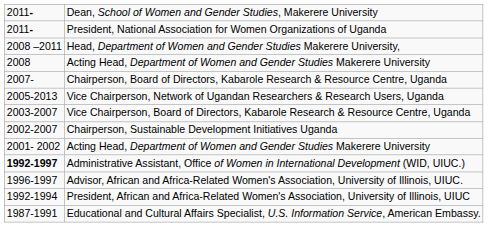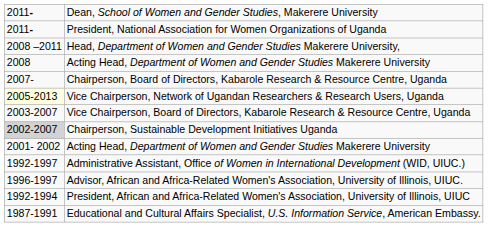(32, 96) no background -> (32, 96) lightyellow background
(32, 130) no background -> (32, 130) lightgrey background
(32, 163) bold -> (32, 163) normal
